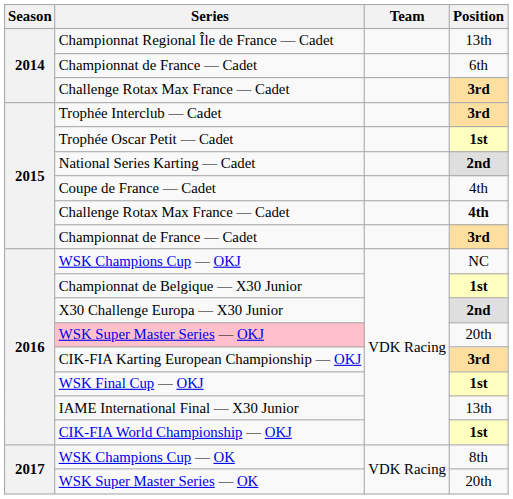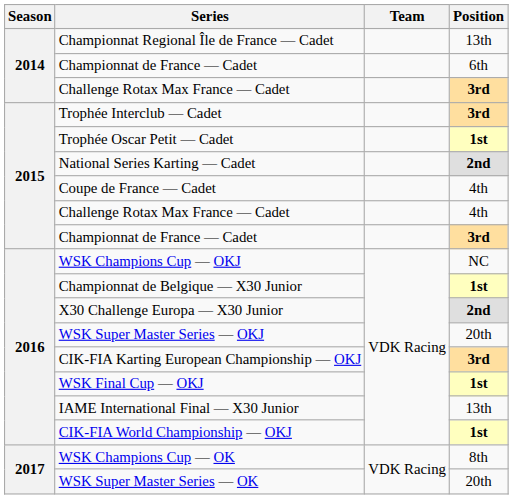(479, 211) bold -> (479, 211) normal
(161, 334) pink background -> (161, 334) no background
